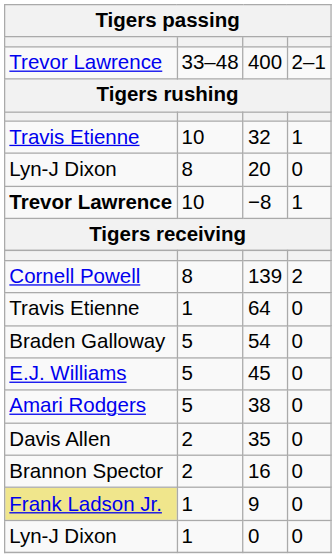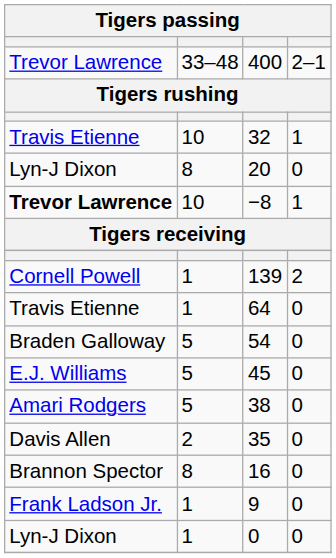(187, 276) 8 -> (187, 276) 1
(187, 471) 2 -> (187, 471) 8
(86, 503) khaki background -> (86, 503) no background
